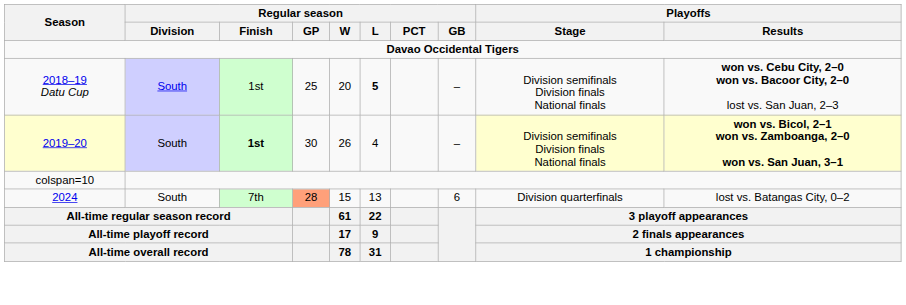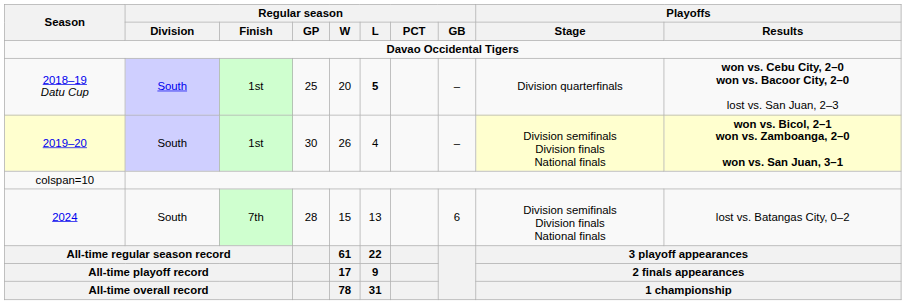(570, 93) Division semifinals Division finals National finals -> (570, 86) Division quarterfinals
(256, 143) bold -> (256, 143) normal
(311, 198) lightsalmon background -> (311, 217) no background
(570, 198) Division quarterfinals -> (570, 223) Division semifinals Division finals National finals
